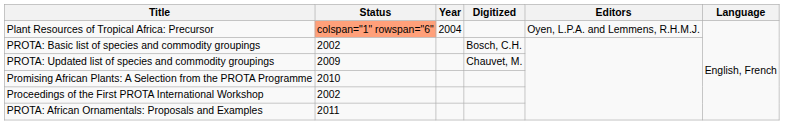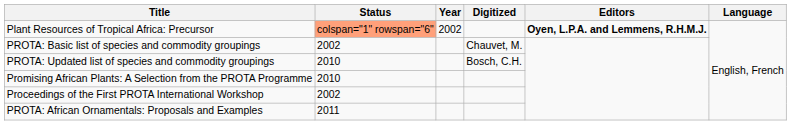(450, 29) 2004 -> (450, 29) 2002
(614, 29) normal -> (617, 29) bold
(494, 45) Bosch, C.H. -> (494, 45) Chauvet, M.
(329, 62) 2009 -> (329, 62) 2010
(494, 62) Chauvet, M. -> (494, 62) Bosch, C.H.
